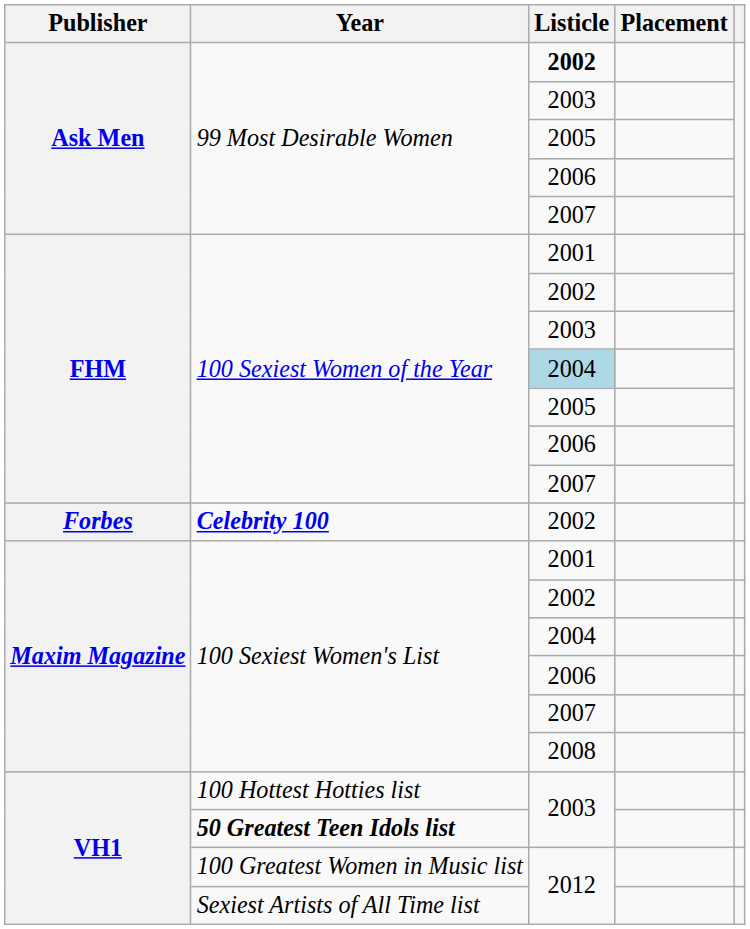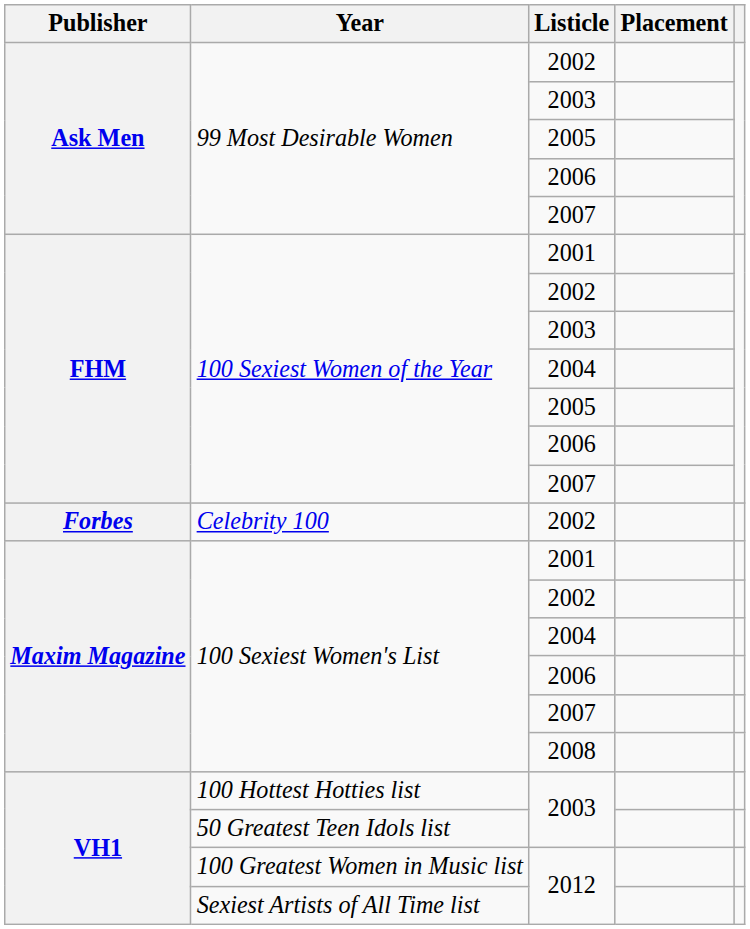(572, 61) bold -> (572, 61) normal
(572, 368) lightblue background -> (572, 368) no background
(263, 521) bold -> (263, 521) normal
(326, 828) bold -> (323, 828) normal
